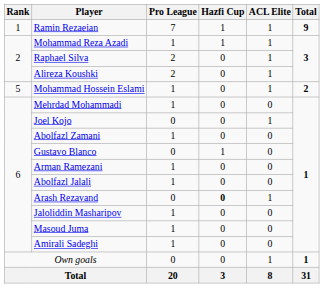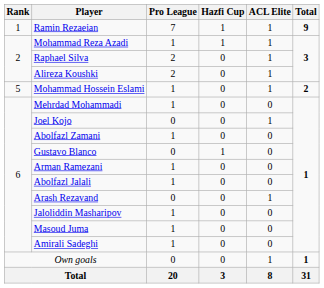(223, 197) bold -> (223, 197) normal
